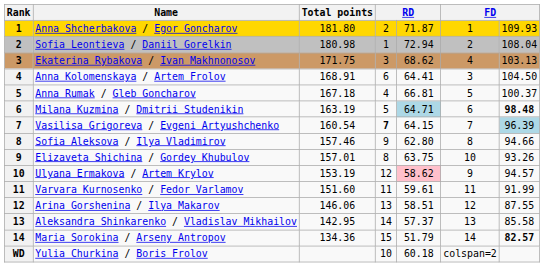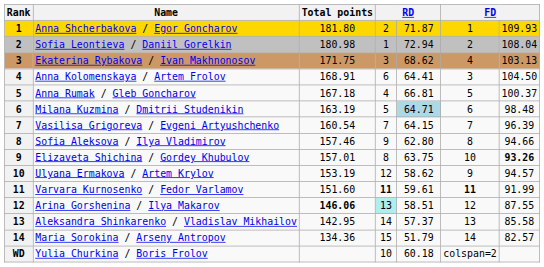(519, 109) bold -> (519, 109) normal
(386, 125) bold -> (386, 125) normal
(519, 125) lightblue background -> (519, 125) no background
(519, 157) normal -> (519, 157) bold
(419, 173) pink background -> (419, 173) no background
(386, 190) normal -> (386, 190) bold
(470, 190) normal -> (470, 190) bold
(337, 206) normal -> (337, 206) bold
(386, 206) no background -> (386, 206) paleturquoise background
(519, 238) bold -> (519, 238) normal
